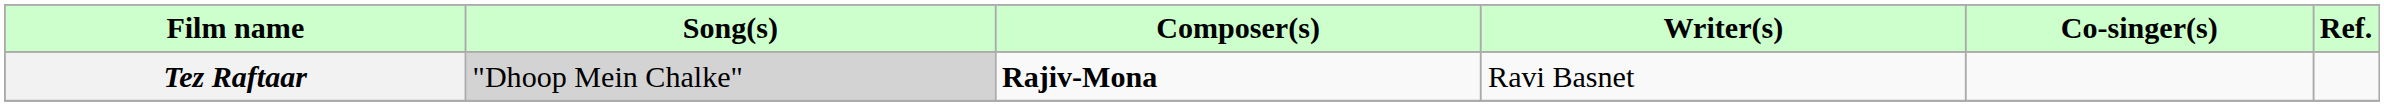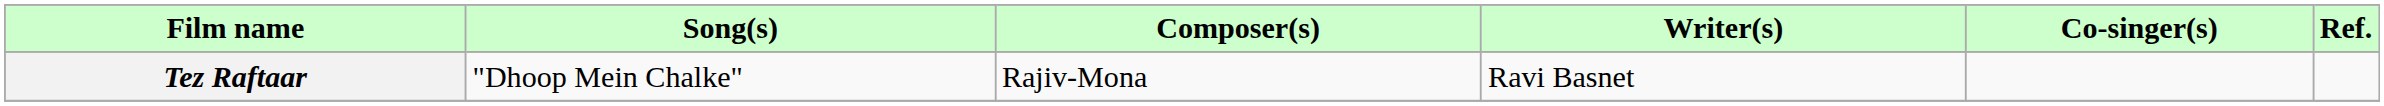(608, 76) lightgrey background -> (608, 76) no background
(1080, 76) bold -> (1075, 76) normal
